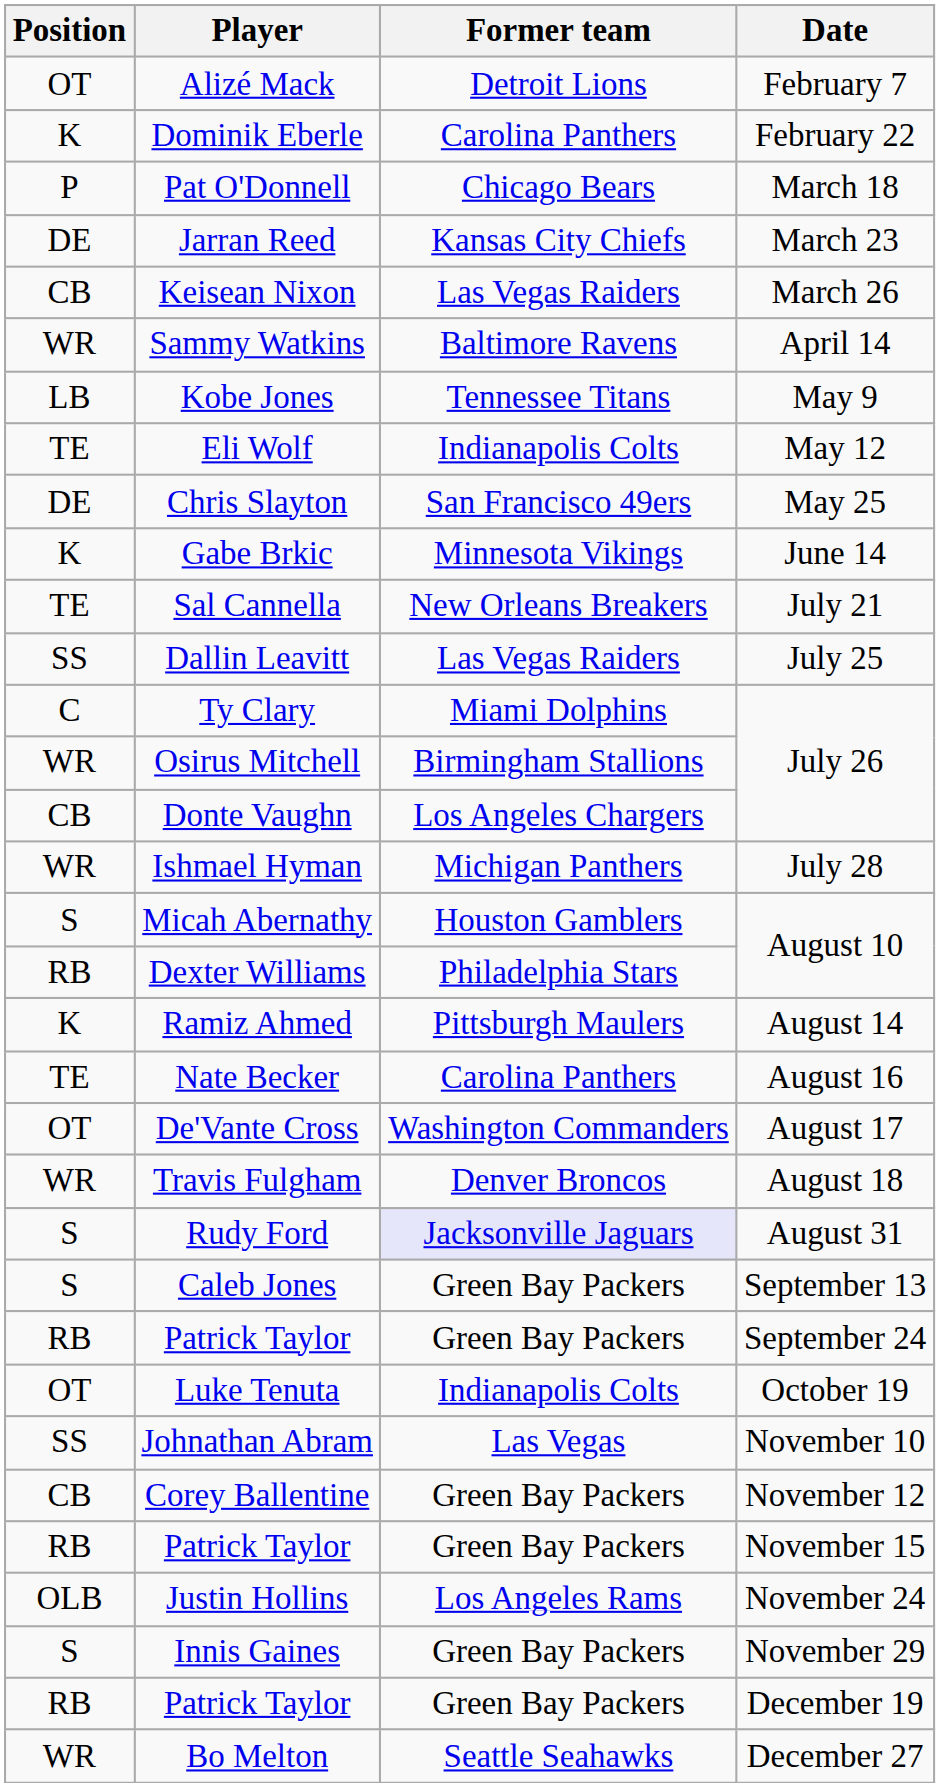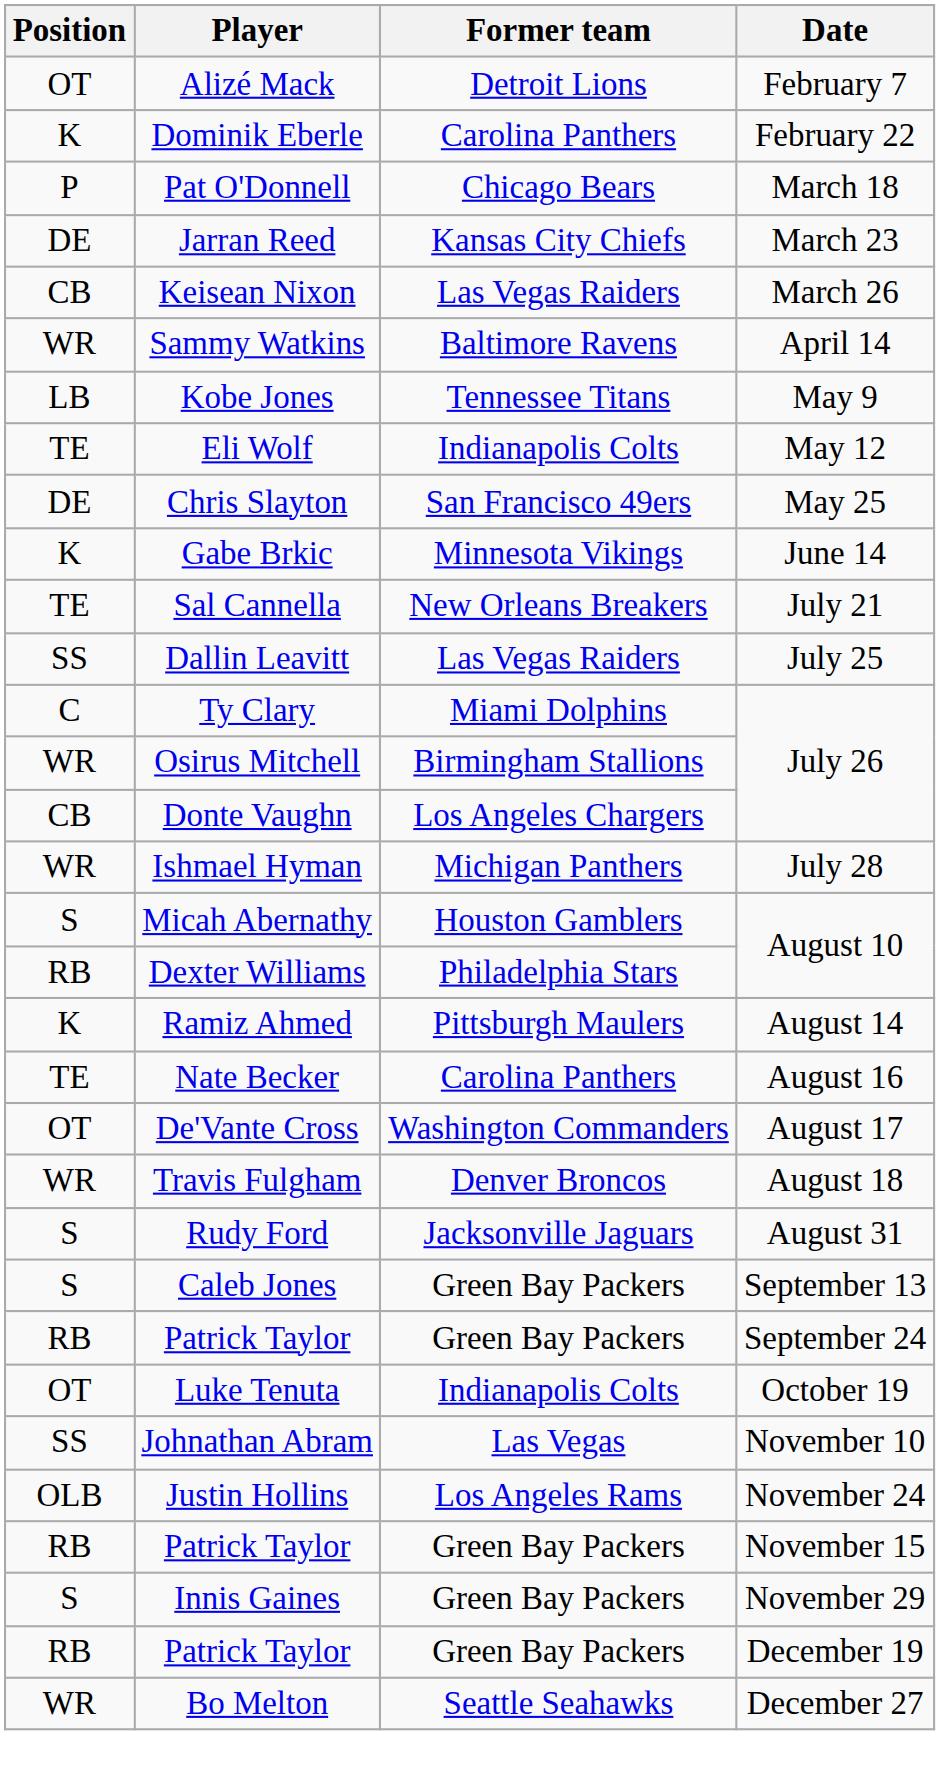(558, 1232) lavender background -> (558, 1232) no background
- row: (257, 1494)
rows swapped: (257, 1546) <-> (257, 1598)
